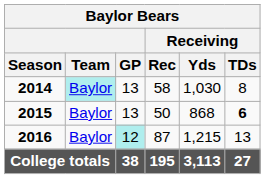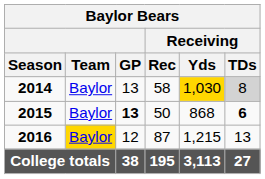(91, 88) paleturquoise background -> (91, 88) no background
(202, 88) no background -> (202, 88) gold background
(242, 88) no background -> (242, 88) lightgrey background
(130, 112) normal -> (130, 112) bold
(91, 137) no background -> (91, 137) gold background
(130, 137) paleturquoise background -> (130, 137) no background
